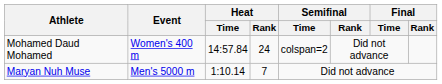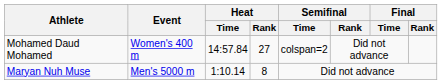(264, 50) 24 -> (264, 50) 27
(264, 72) 7 -> (264, 72) 8
